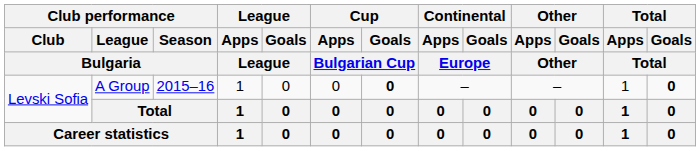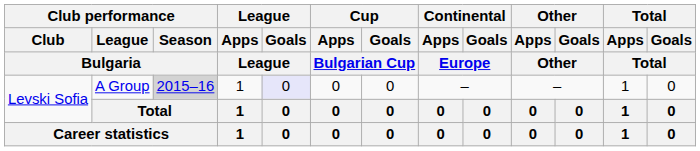(185, 87) no background -> (185, 87) lightgrey background
(286, 87) no background -> (286, 87) lavender background
(390, 87) bold -> (390, 87) normal
(671, 87) bold -> (671, 87) normal
